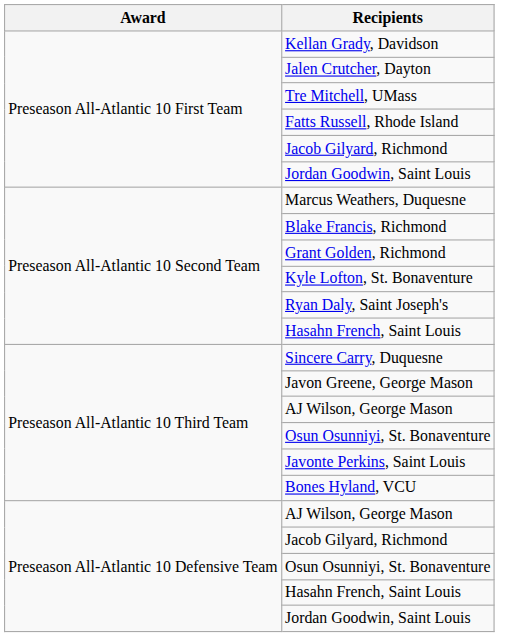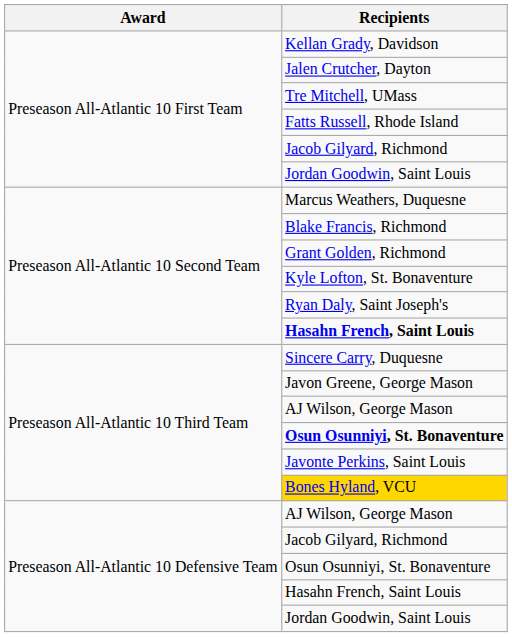(373, 331) normal -> (380, 331) bold
(388, 435) normal -> (394, 435) bold
(351, 488) no background -> (351, 488) gold background
